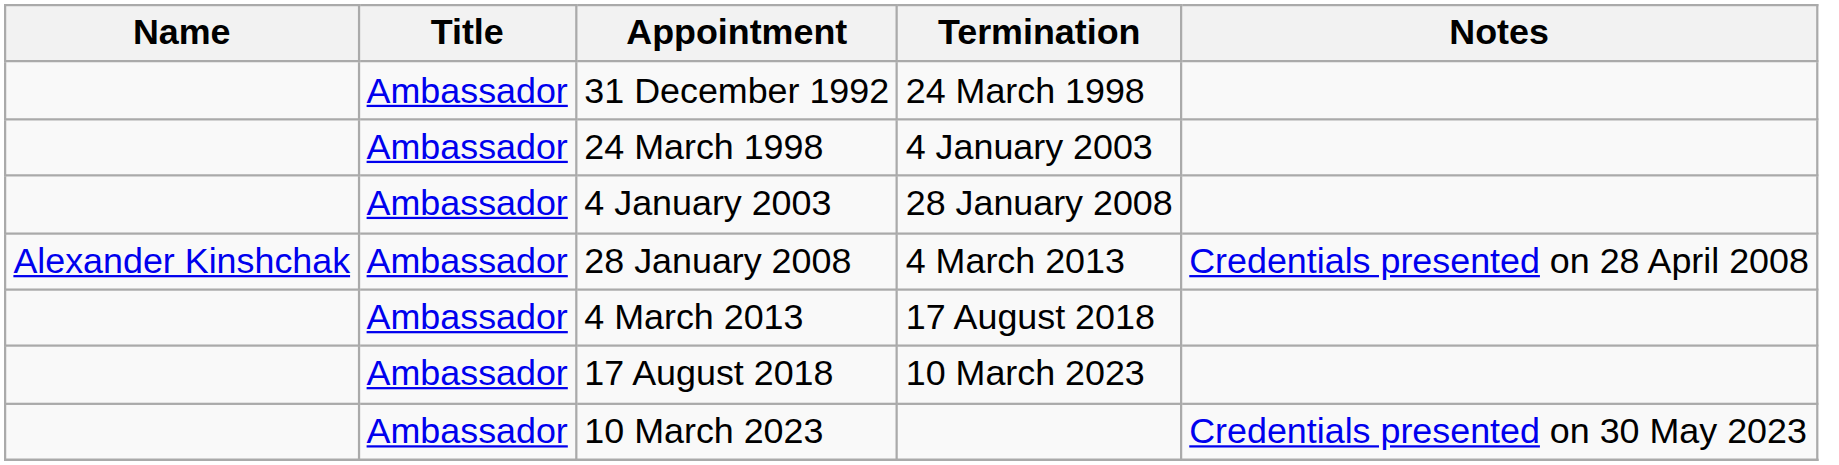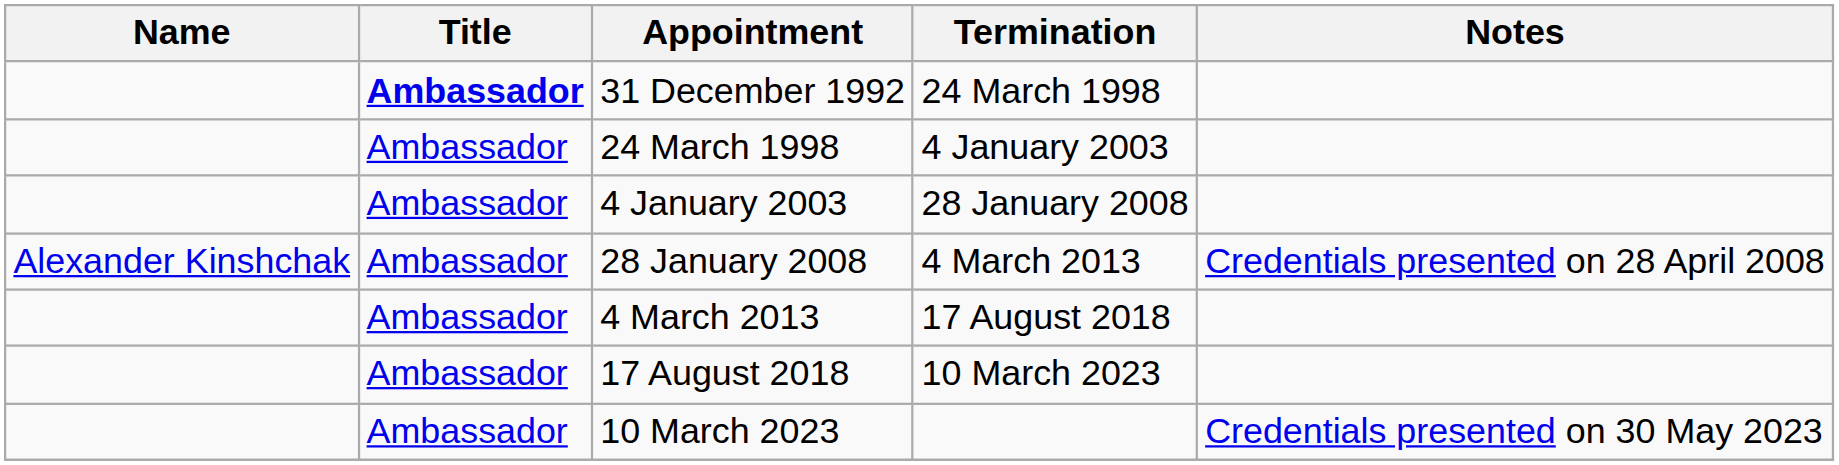(467, 89) normal -> (475, 89) bold
